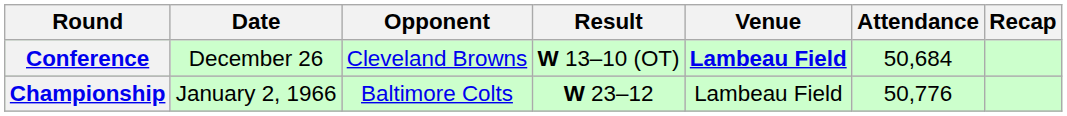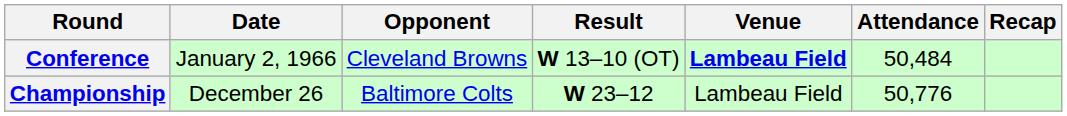(256, 57) December 26 -> (256, 57) January 2, 1966
(918, 57) 50,684 -> (918, 57) 50,484
(256, 93) January 2, 1966 -> (256, 93) December 26
